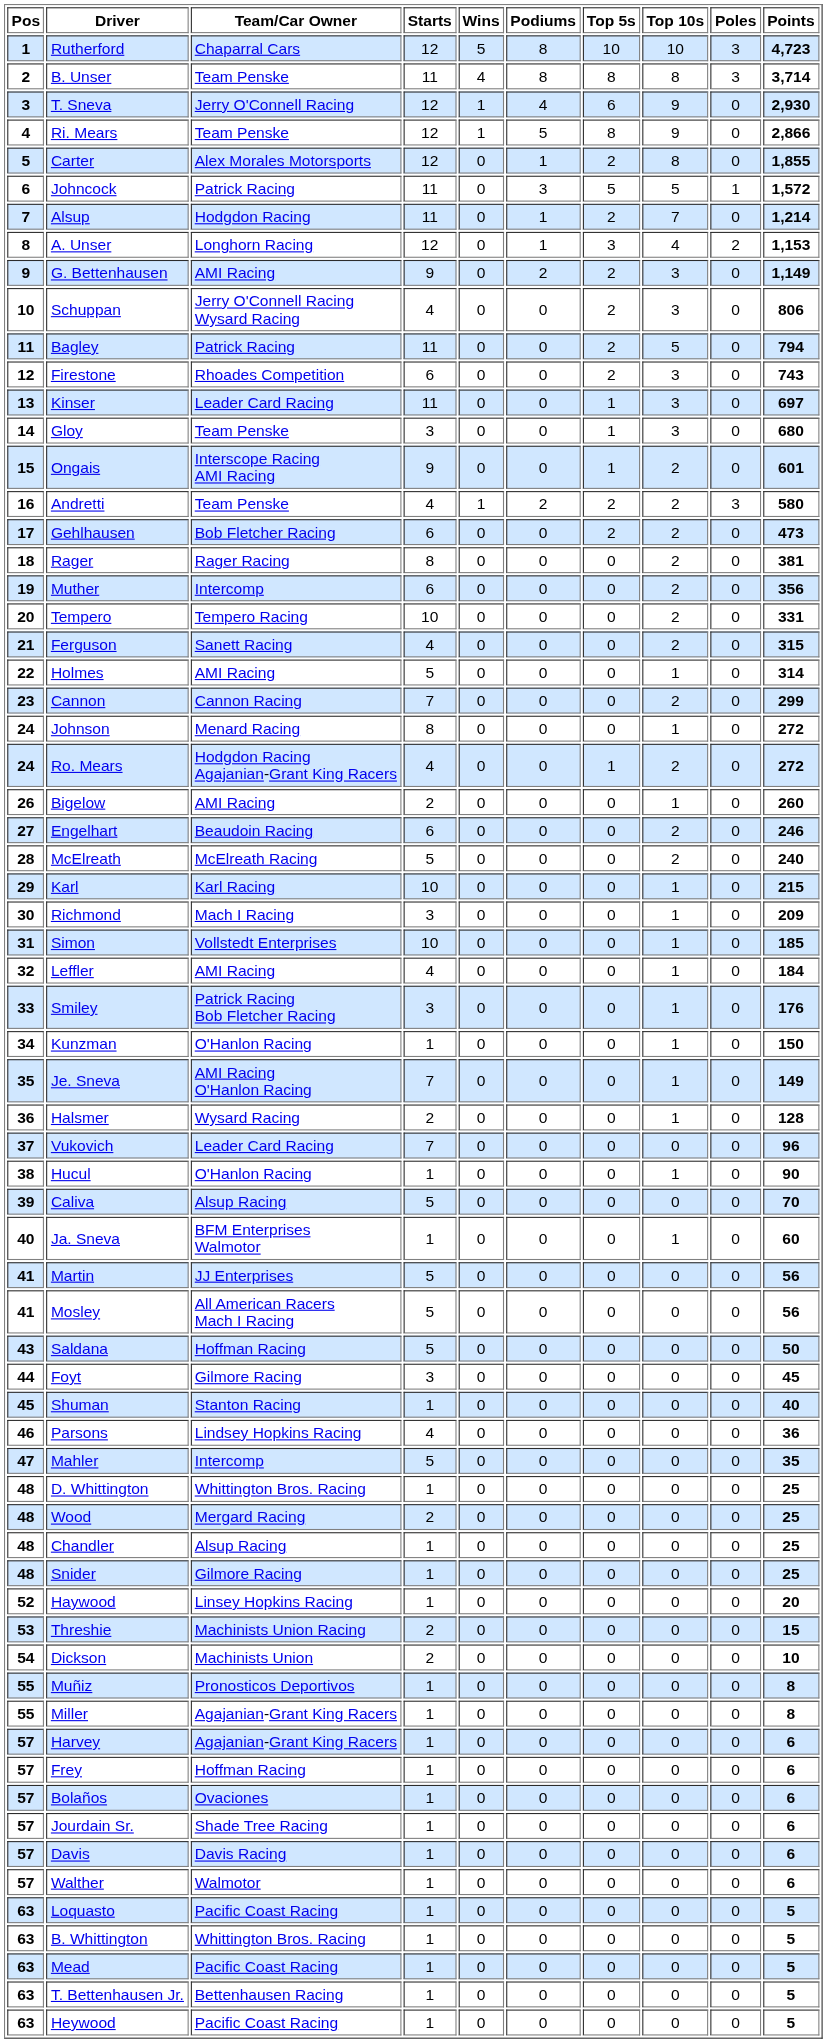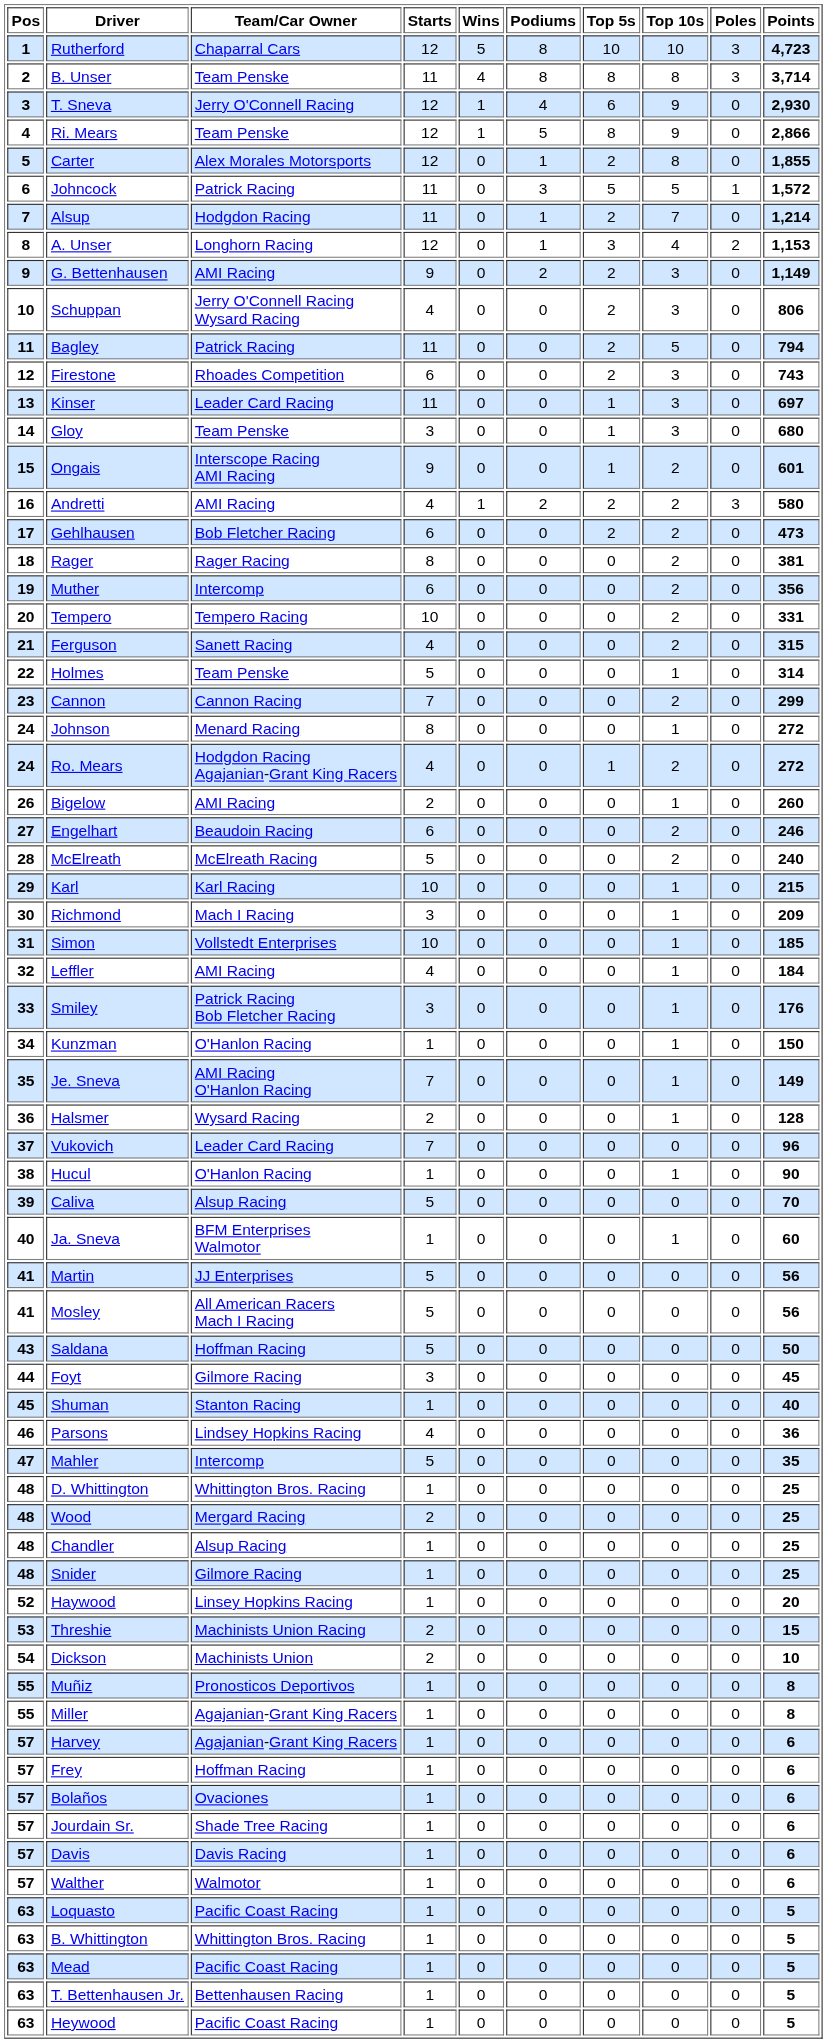(242, 504) Team Penske -> (235, 504) AMI Racing
(235, 673) AMI Racing -> (242, 673) Team Penske
